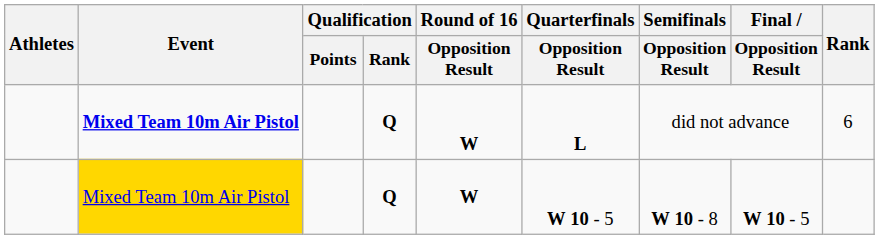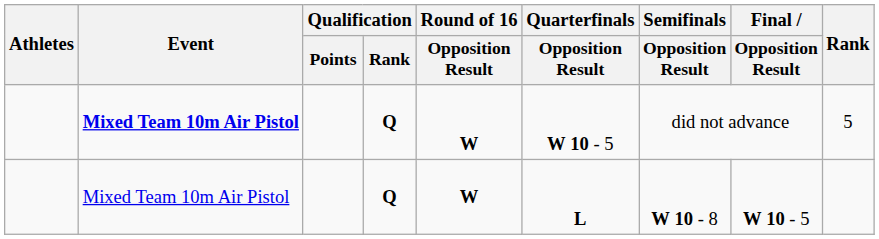(580, 144) L -> (580, 144) W 10 - 5
(848, 122) 6 -> (848, 122) 5
(186, 196) gold background -> (186, 196) no background
(580, 218) W 10 - 5 -> (580, 218) L
